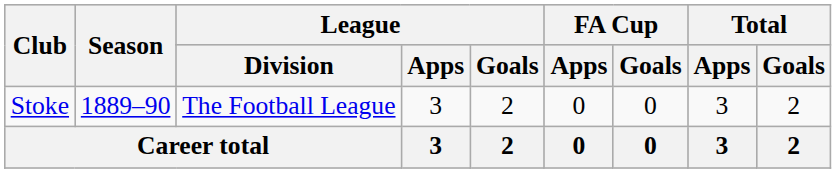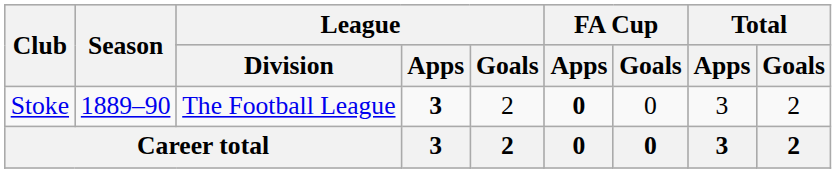(436, 106) normal -> (436, 106) bold
(579, 106) normal -> (579, 106) bold
